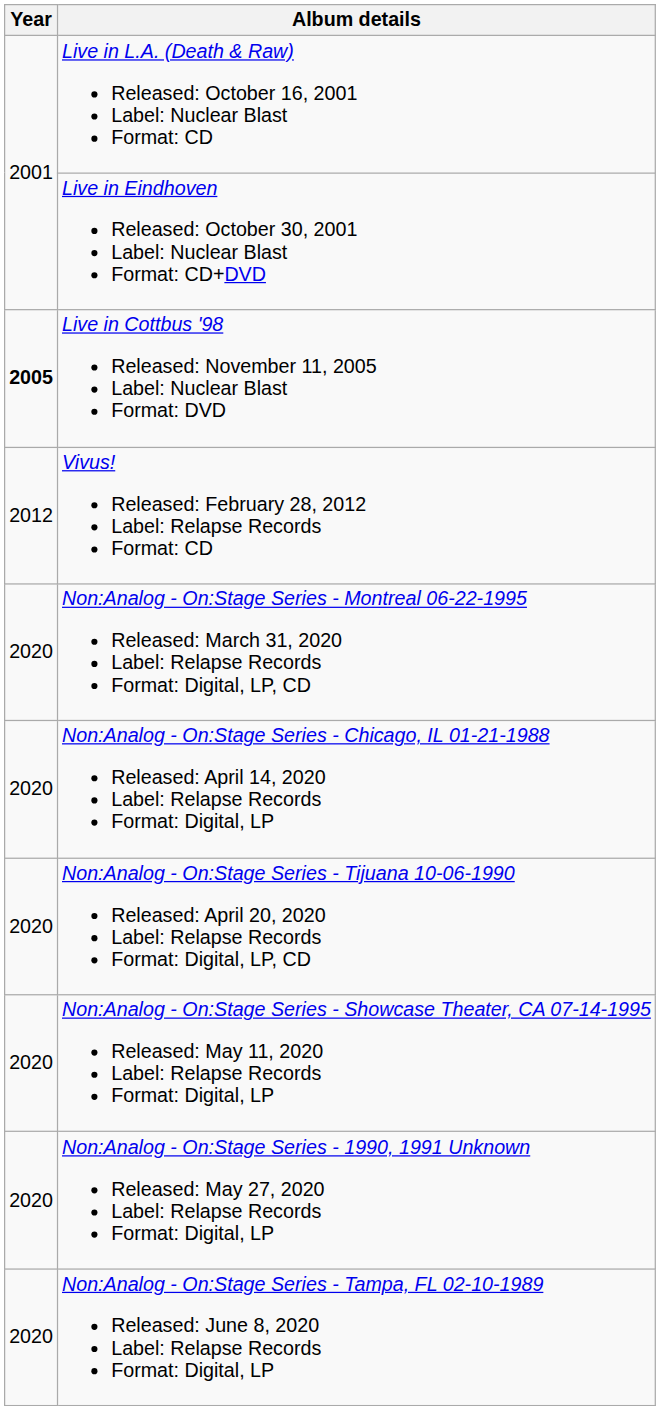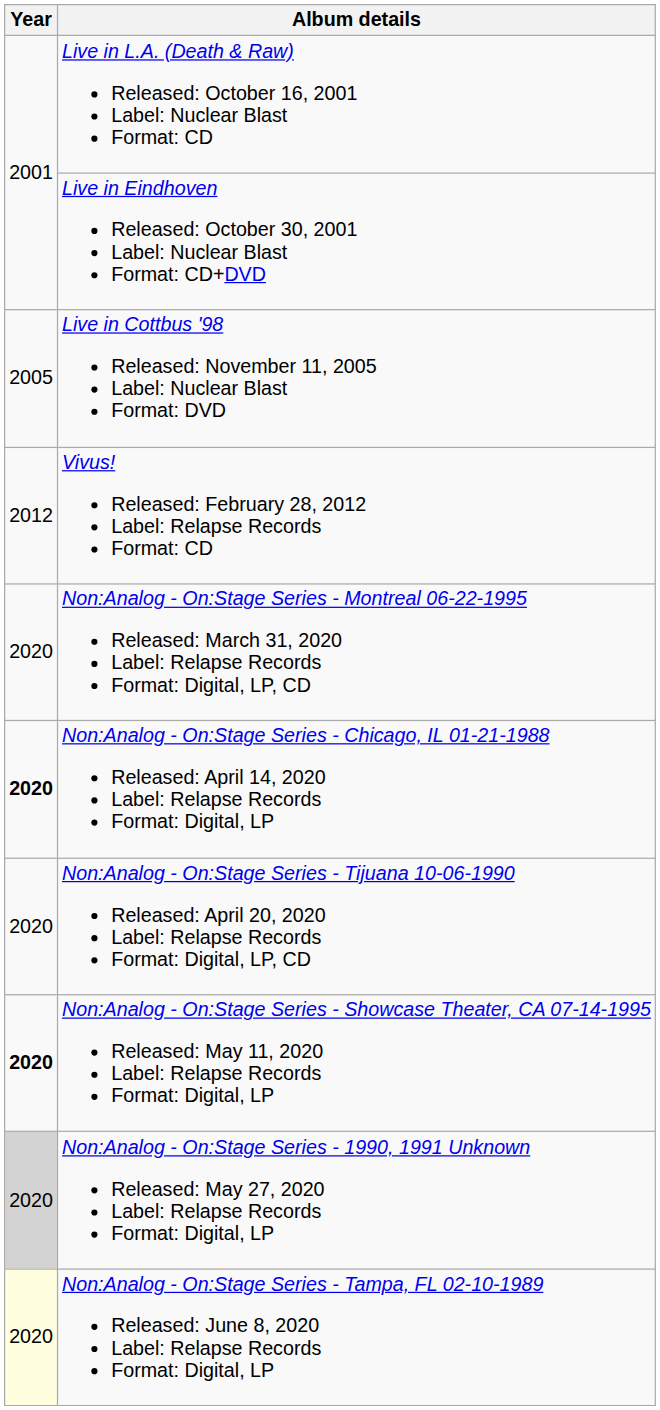(31, 378) bold -> (31, 378) normal
(31, 789) normal -> (31, 789) bold
(31, 1063) normal -> (31, 1063) bold
(31, 1200) no background -> (31, 1200) lightgrey background
(31, 1337) no background -> (31, 1337) lightyellow background
